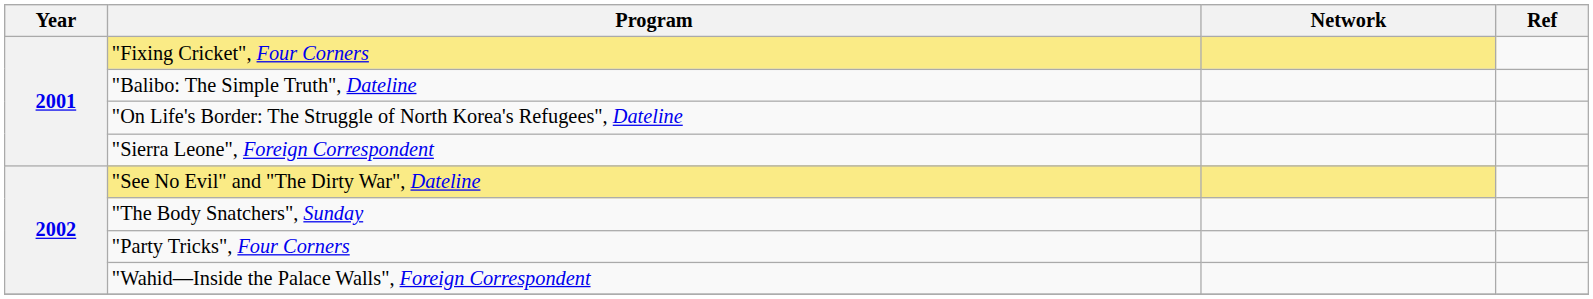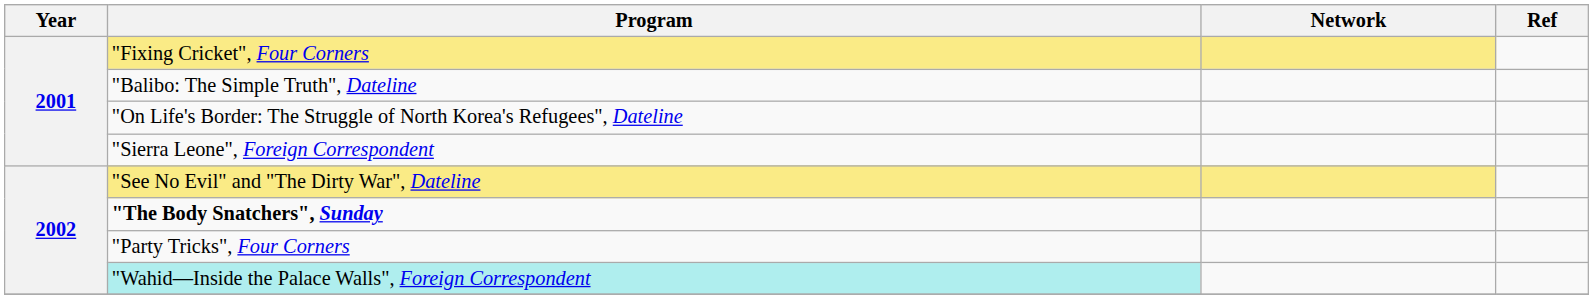(238, 213) normal -> (247, 213) bold
(351, 278) no background -> (351, 278) paleturquoise background
